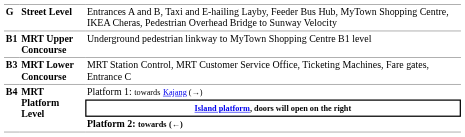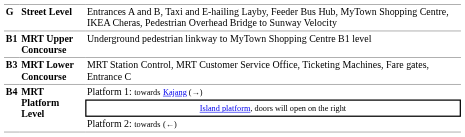(273, 108) bold -> (273, 108) normal
(135, 124) bold -> (132, 124) normal
